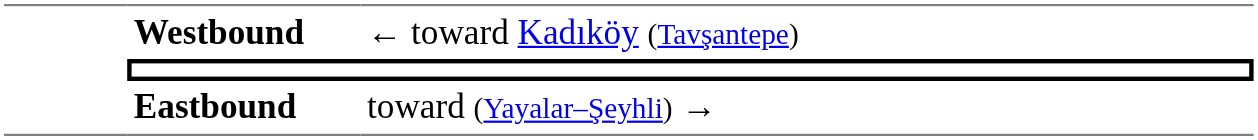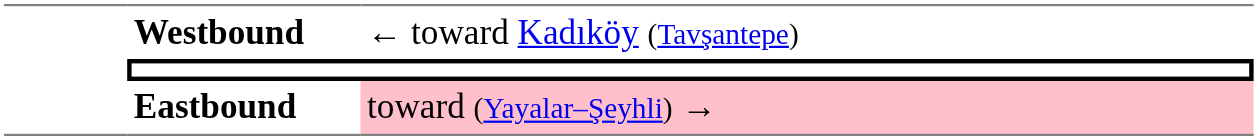(542, 106) no background -> (542, 106) pink background
